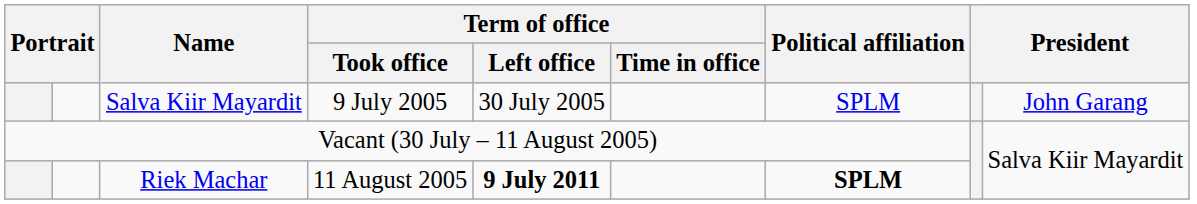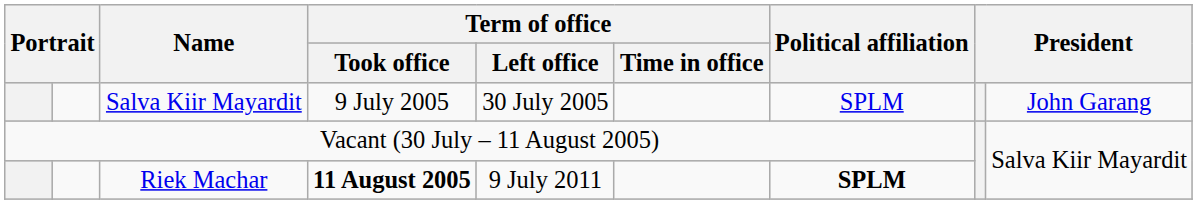(390, 179) normal -> (392, 179) bold
(542, 179) bold -> (545, 179) normal
